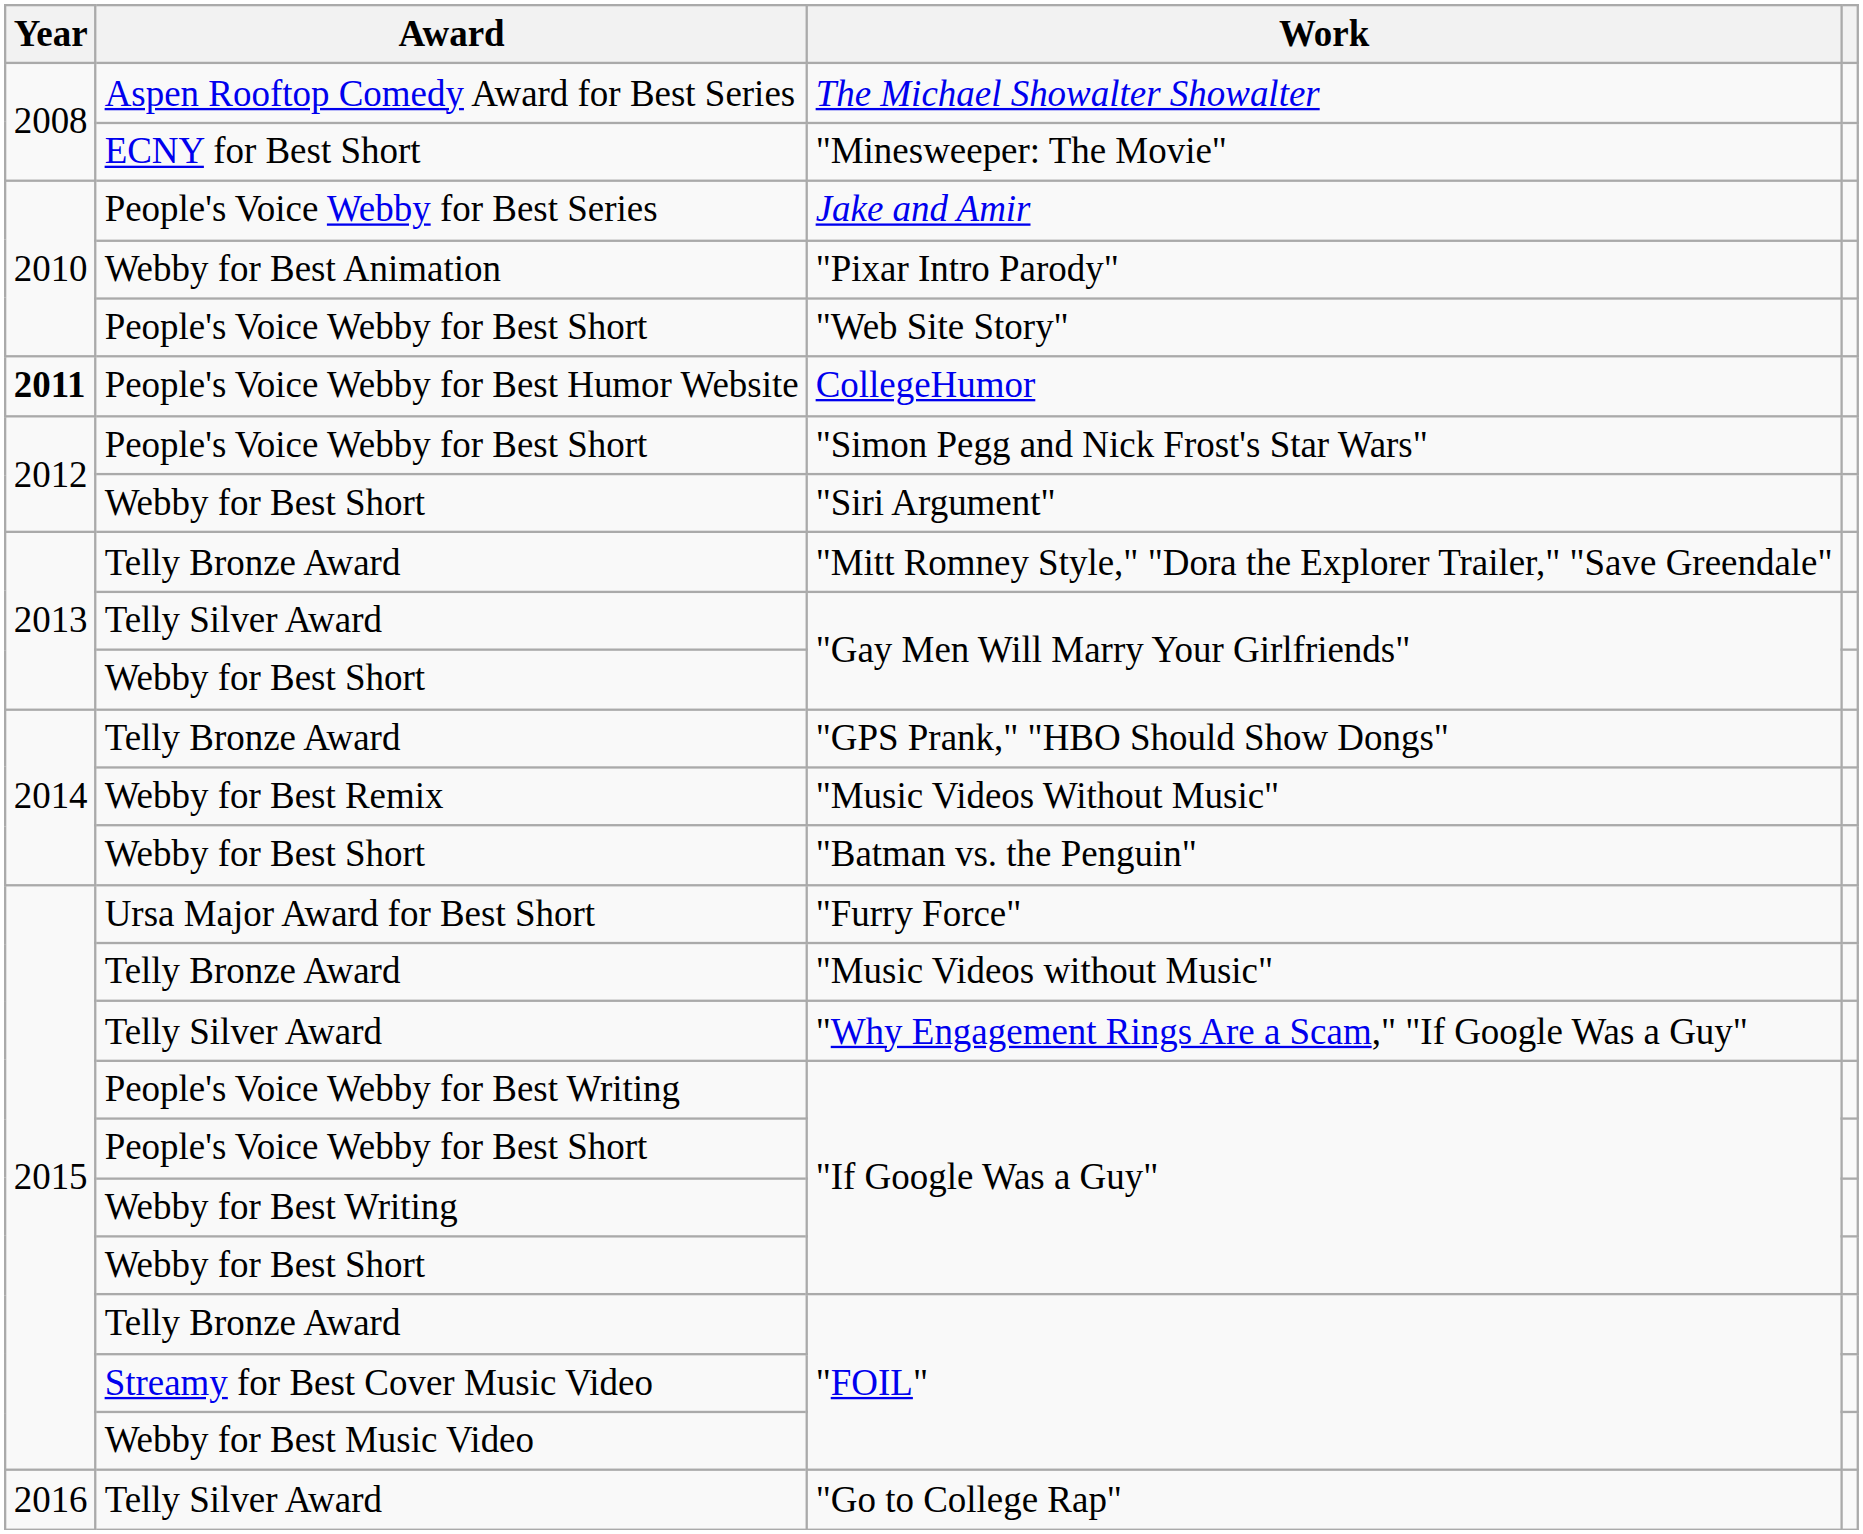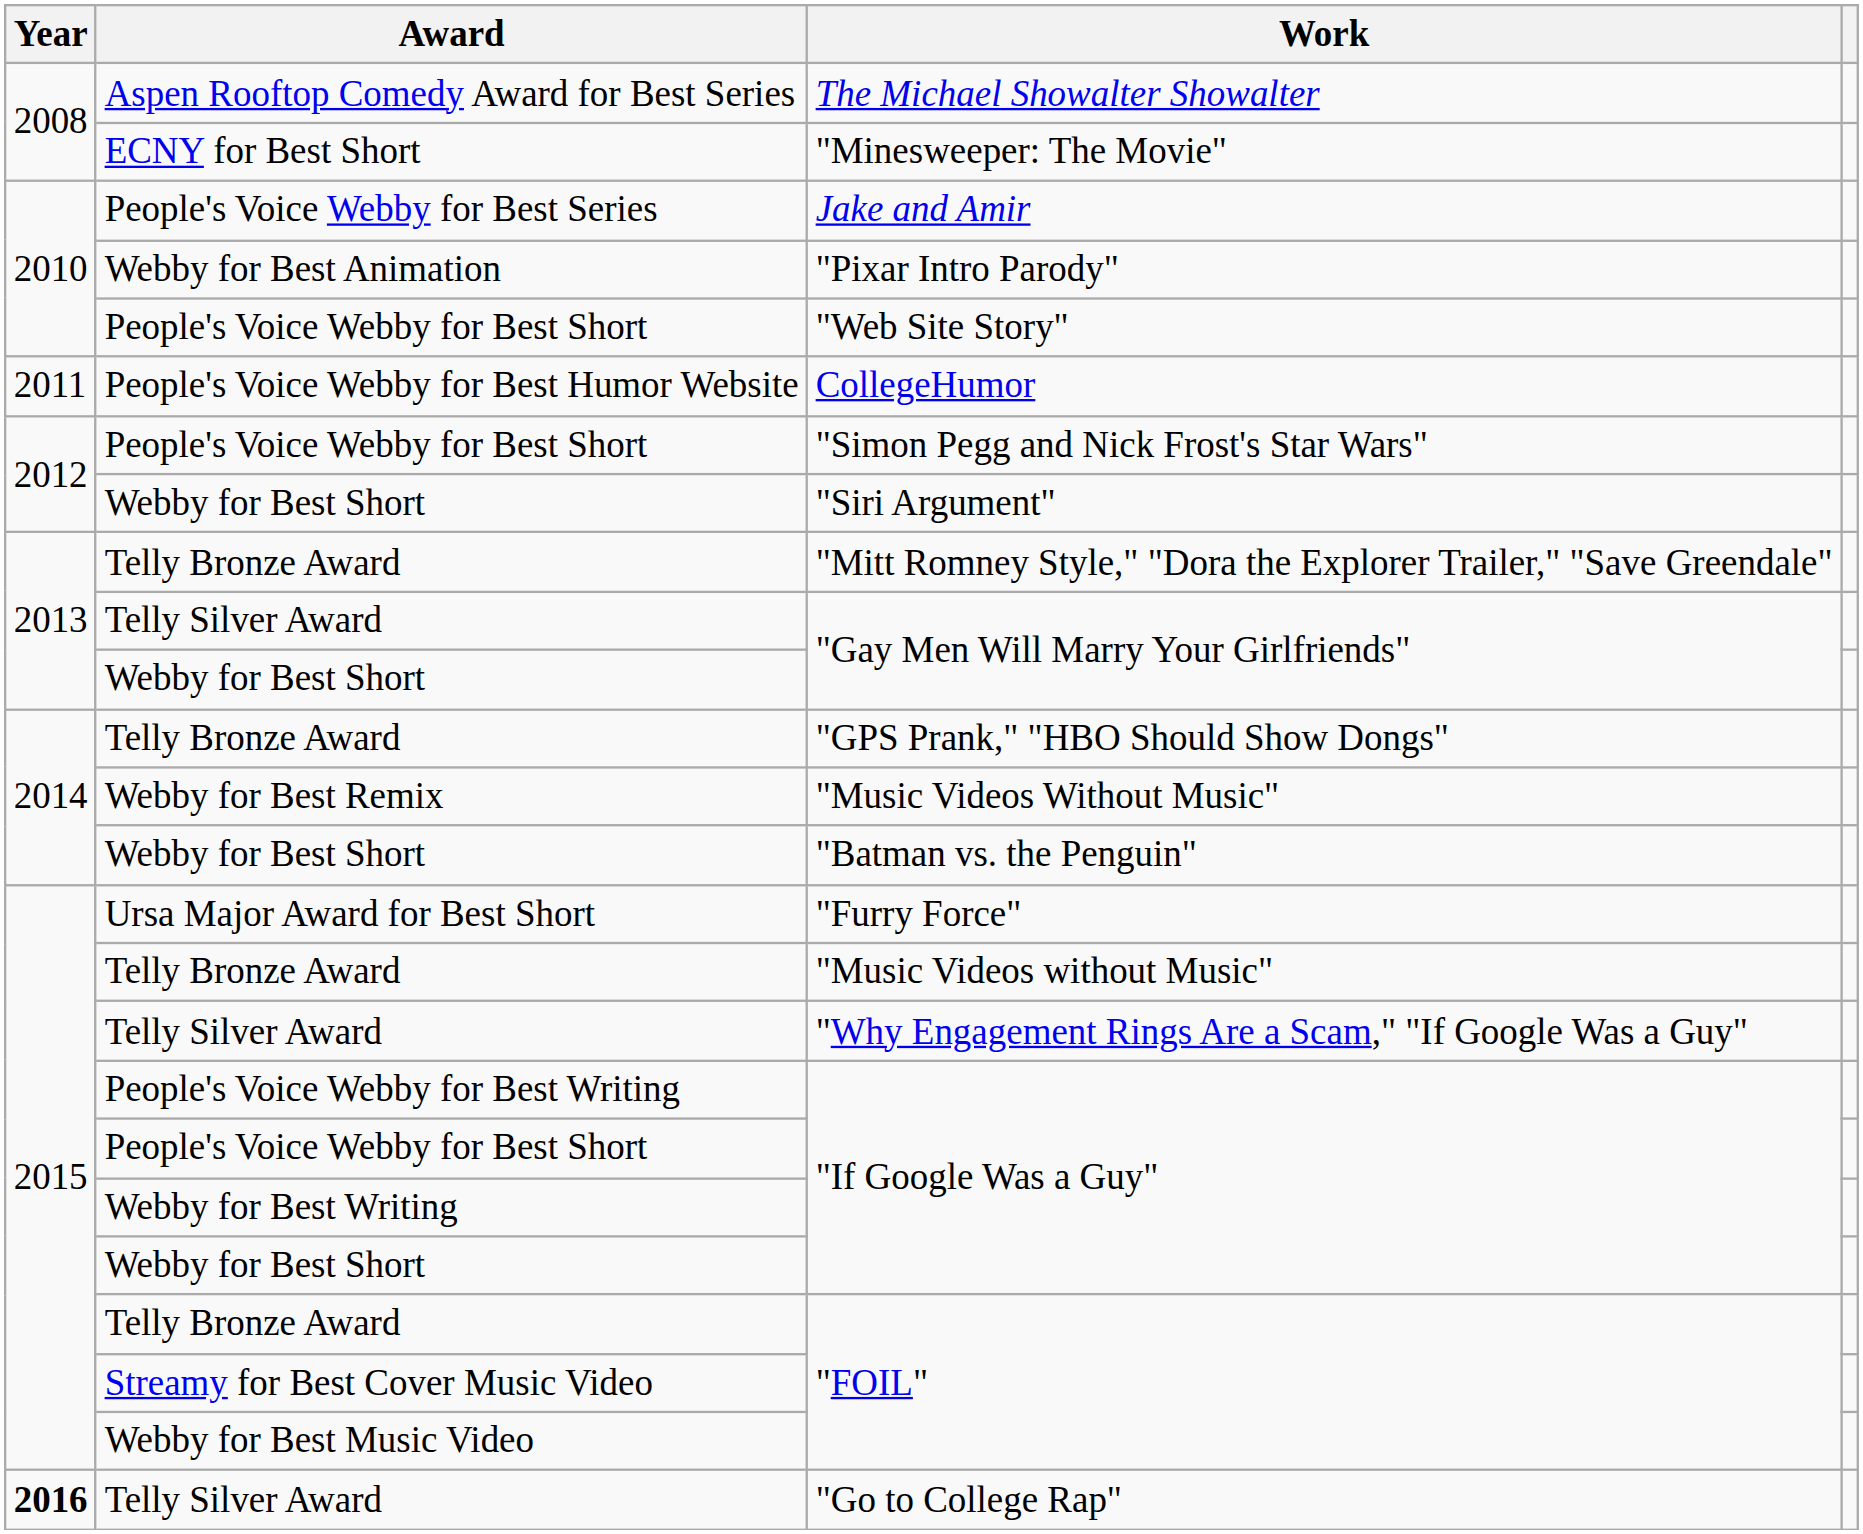(50, 385) bold -> (50, 385) normal
(51, 1499) normal -> (51, 1499) bold
